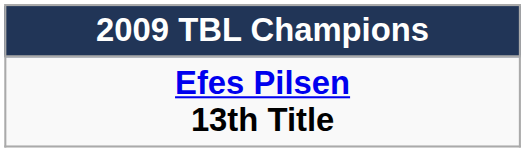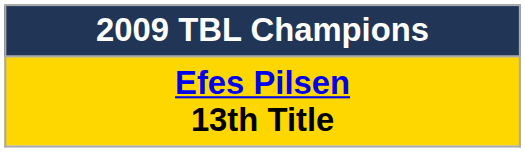(263, 100) no background -> (263, 100) gold background
